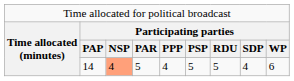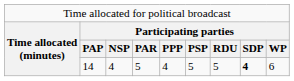(111, 66) lightsalmon background -> (111, 66) no background
(245, 66) normal -> (245, 66) bold
